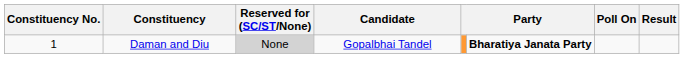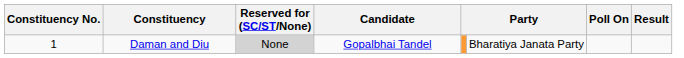(530, 44) bold -> (526, 44) normal
